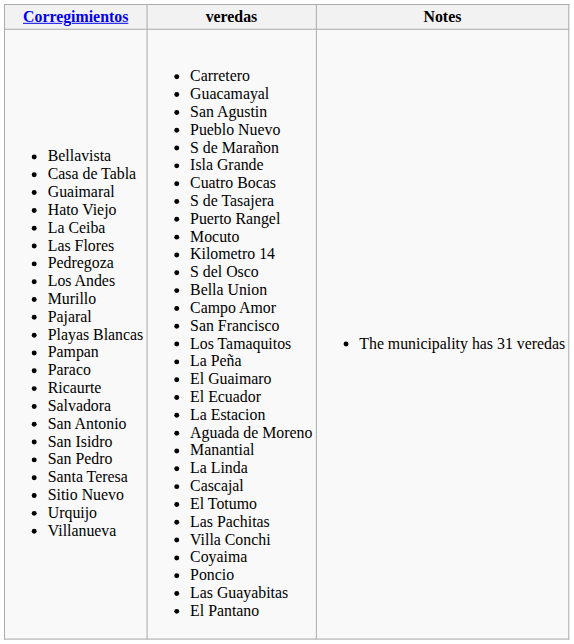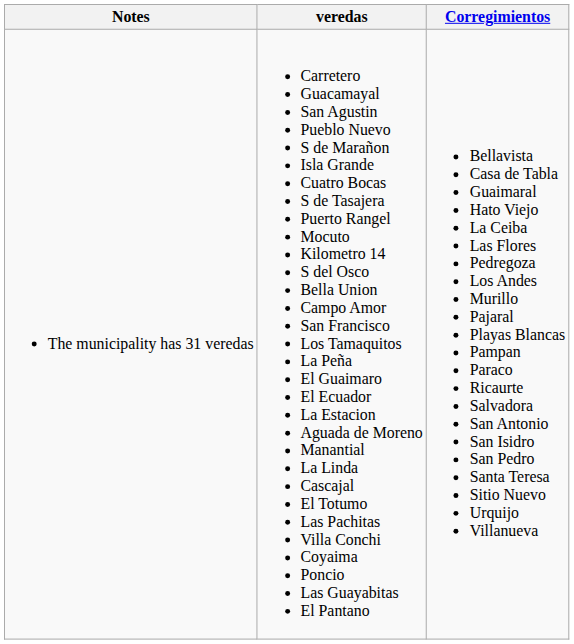columns swapped: (76, 17) <-> (442, 17)
